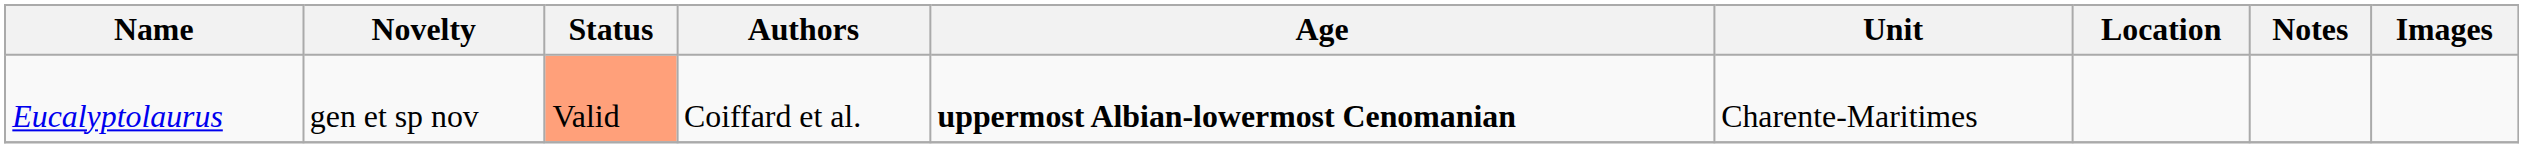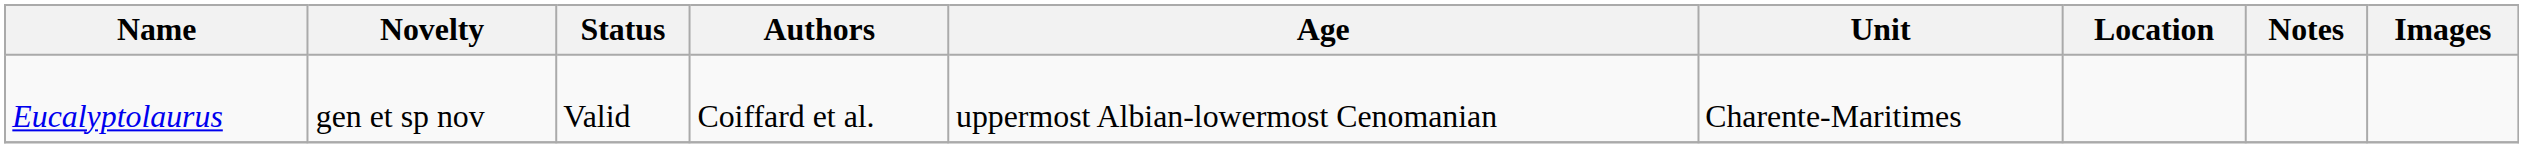(586, 116) lightsalmon background -> (597, 116) no background
(1227, 116) bold -> (1227, 116) normal
